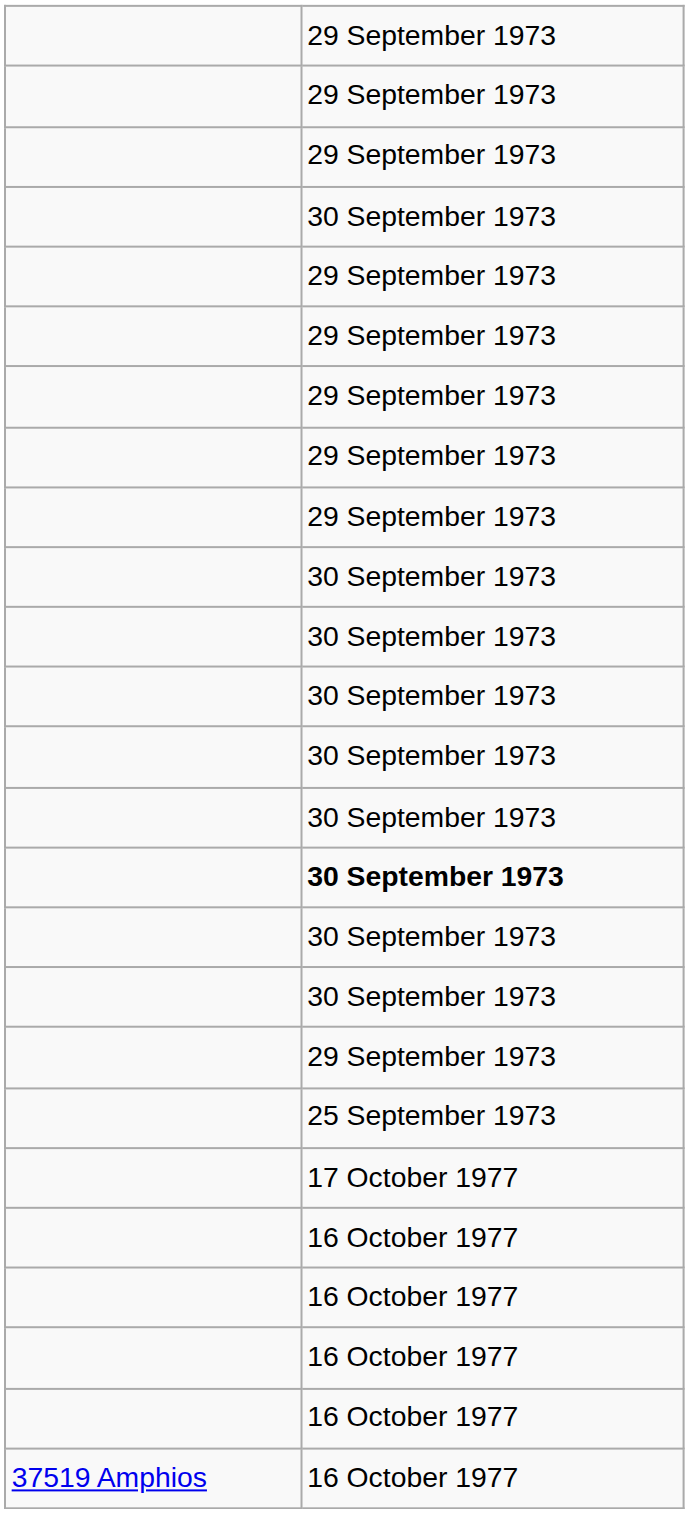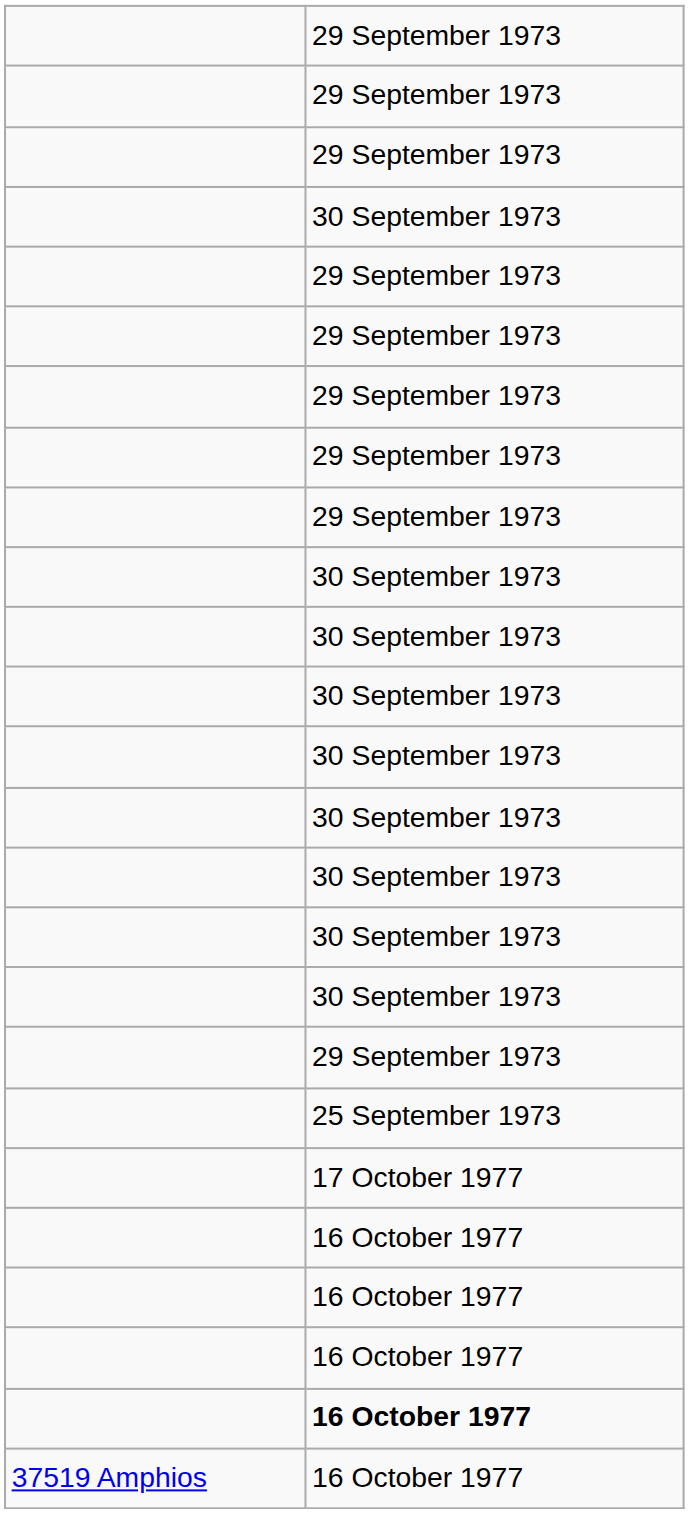(436, 876) bold -> (437, 876) normal
(413, 1417) normal -> (422, 1417) bold
